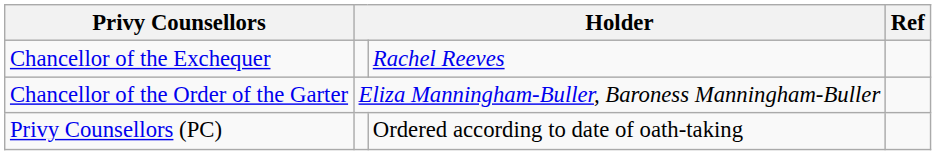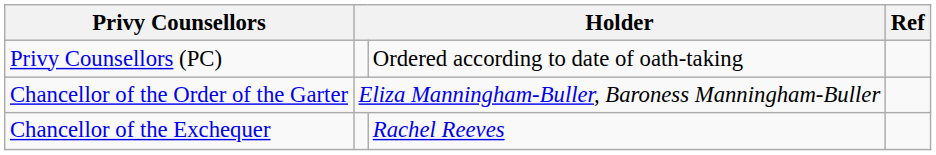rows swapped: (116, 130) <-> (140, 58)
